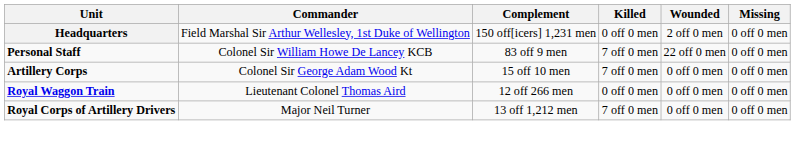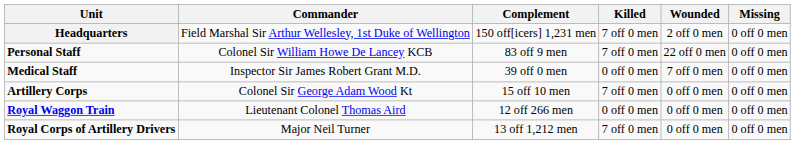(630, 33) 0 off 0 men -> (630, 33) 7 off 0 men
+ row: (42, 71)
